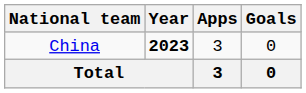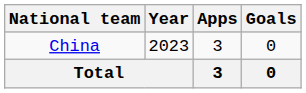(169, 46) bold -> (169, 46) normal
